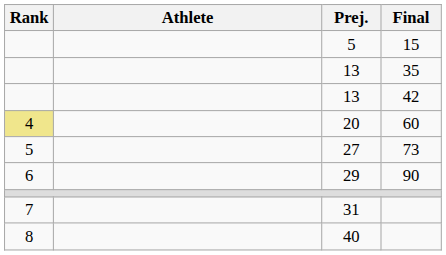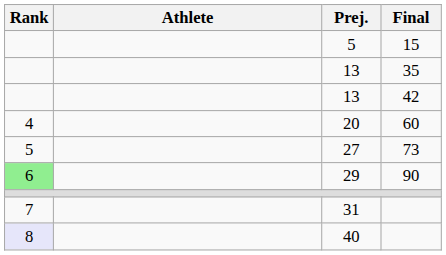(29, 123) khaki background -> (29, 123) no background
(29, 176) no background -> (29, 176) lightgreen background
(29, 236) no background -> (29, 236) lavender background
